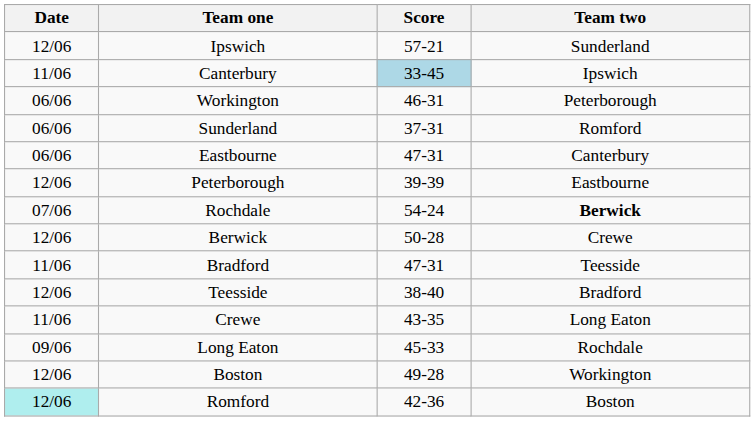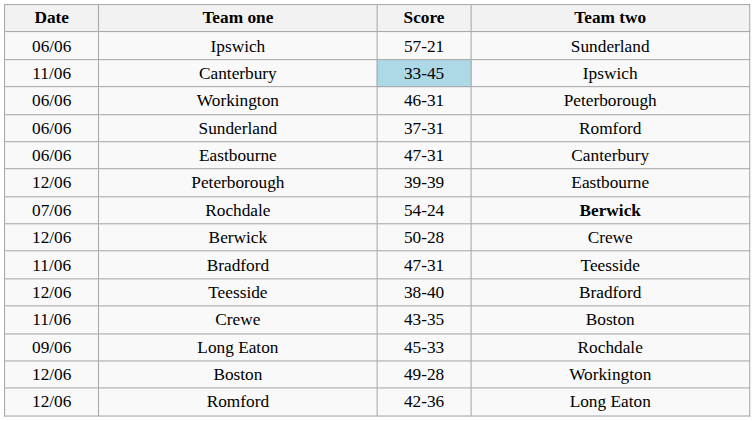(52, 45) 12/06 -> (52, 45) 06/06
(610, 319) Long Eaton -> (610, 319) Boston
(52, 401) paleturquoise background -> (52, 401) no background
(610, 401) Boston -> (610, 401) Long Eaton
